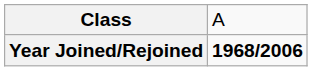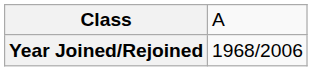(257, 50) bold -> (257, 50) normal
